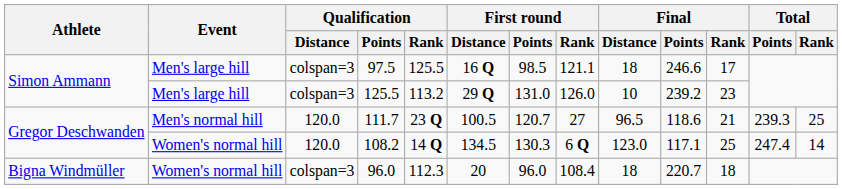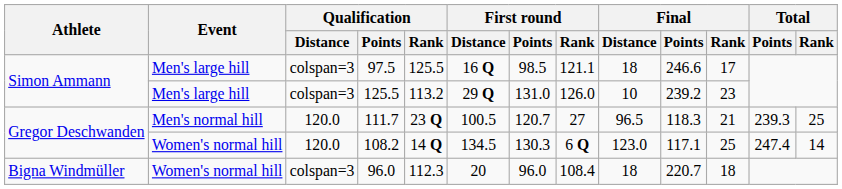(684, 119) 118.6 -> (684, 119) 118.3
